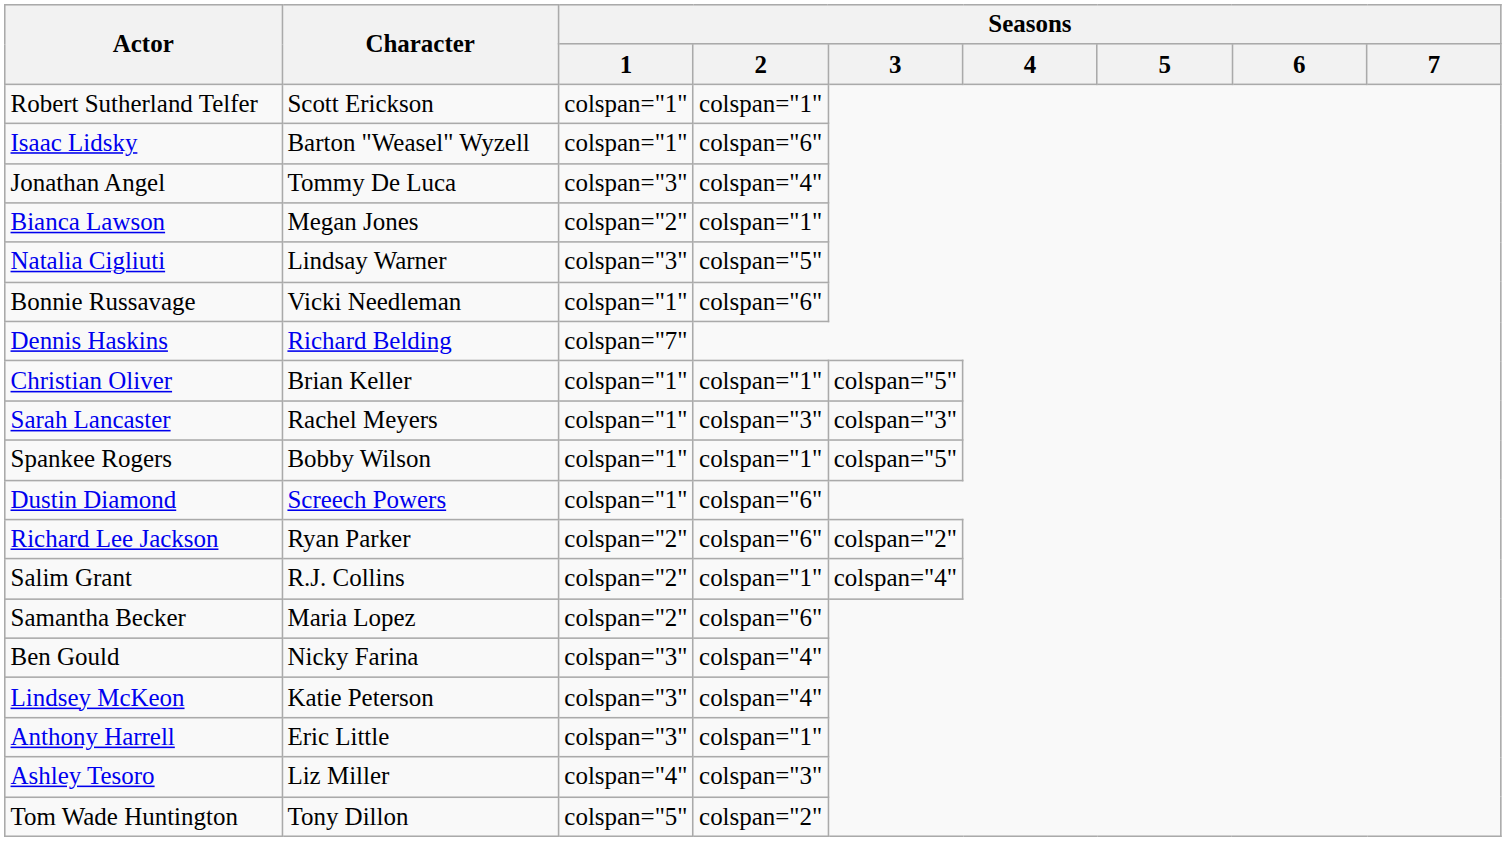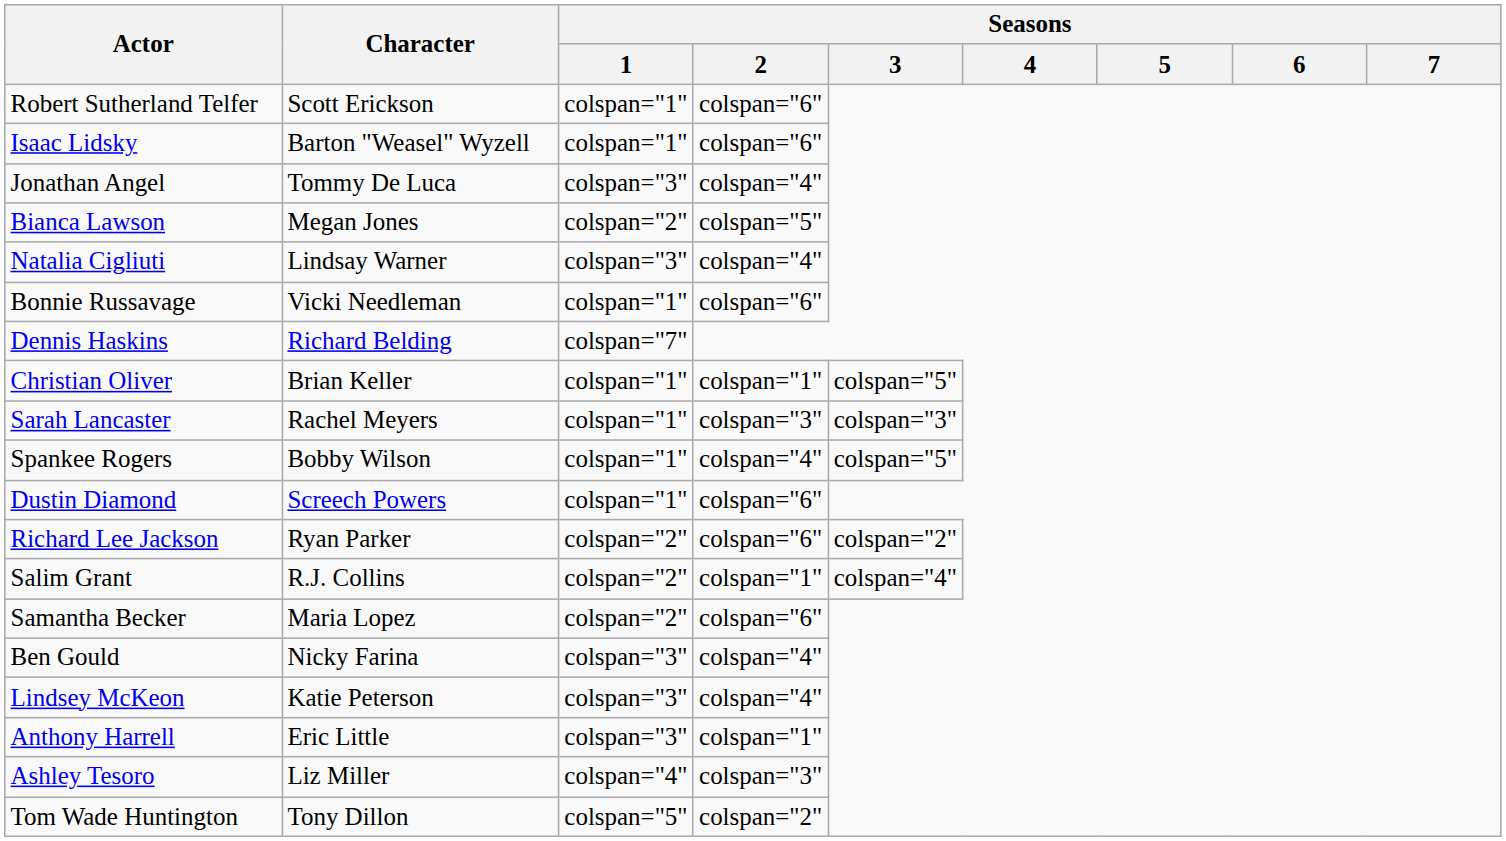(761, 103) colspan="1" -> (761, 103) colspan="6"
(761, 222) colspan="1" -> (761, 222) colspan="5"
(761, 261) colspan="5" -> (761, 261) colspan="4"
(761, 459) colspan="1" -> (761, 459) colspan="4"
